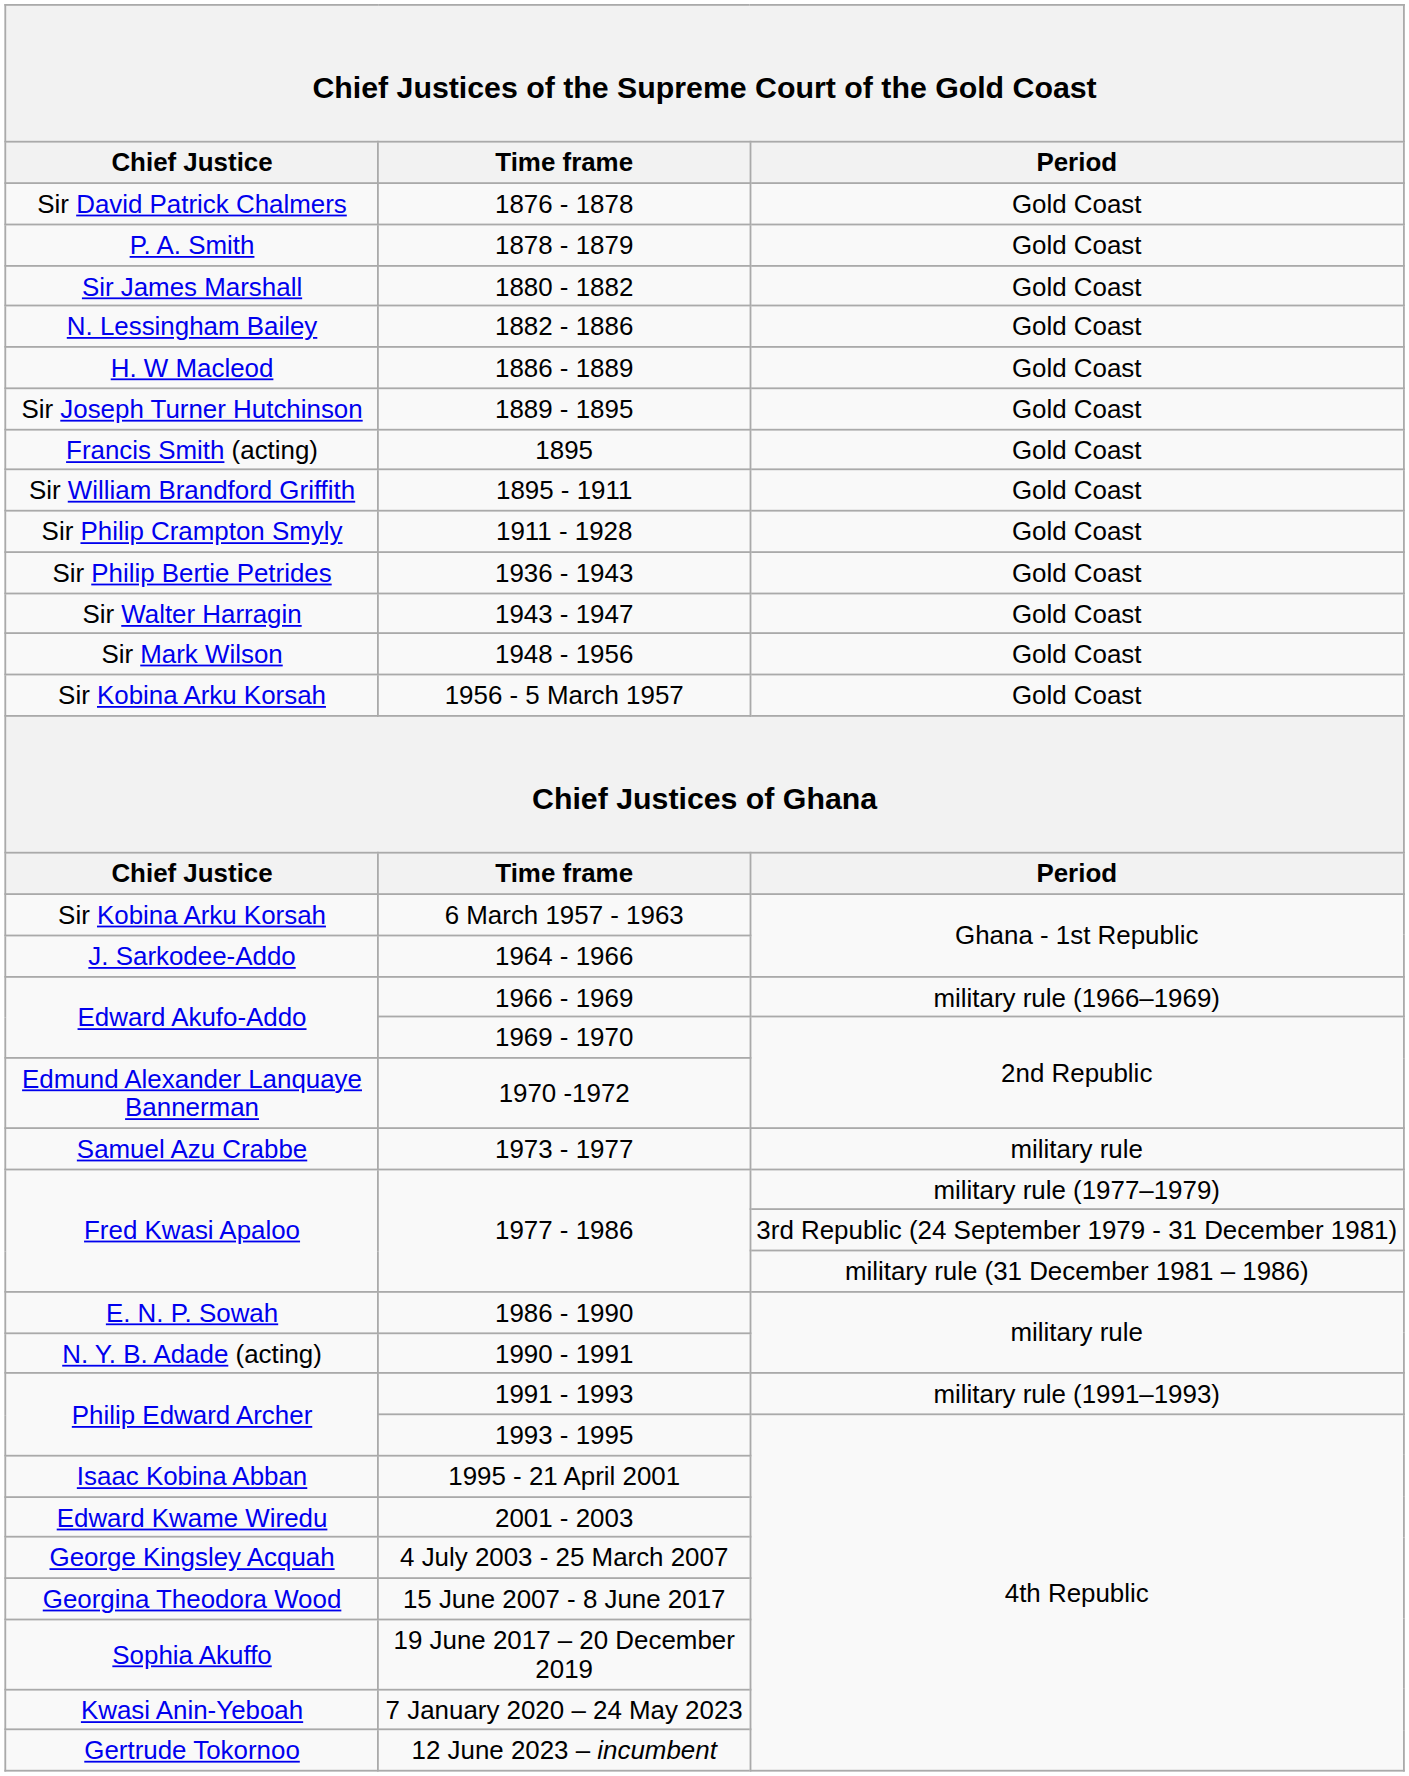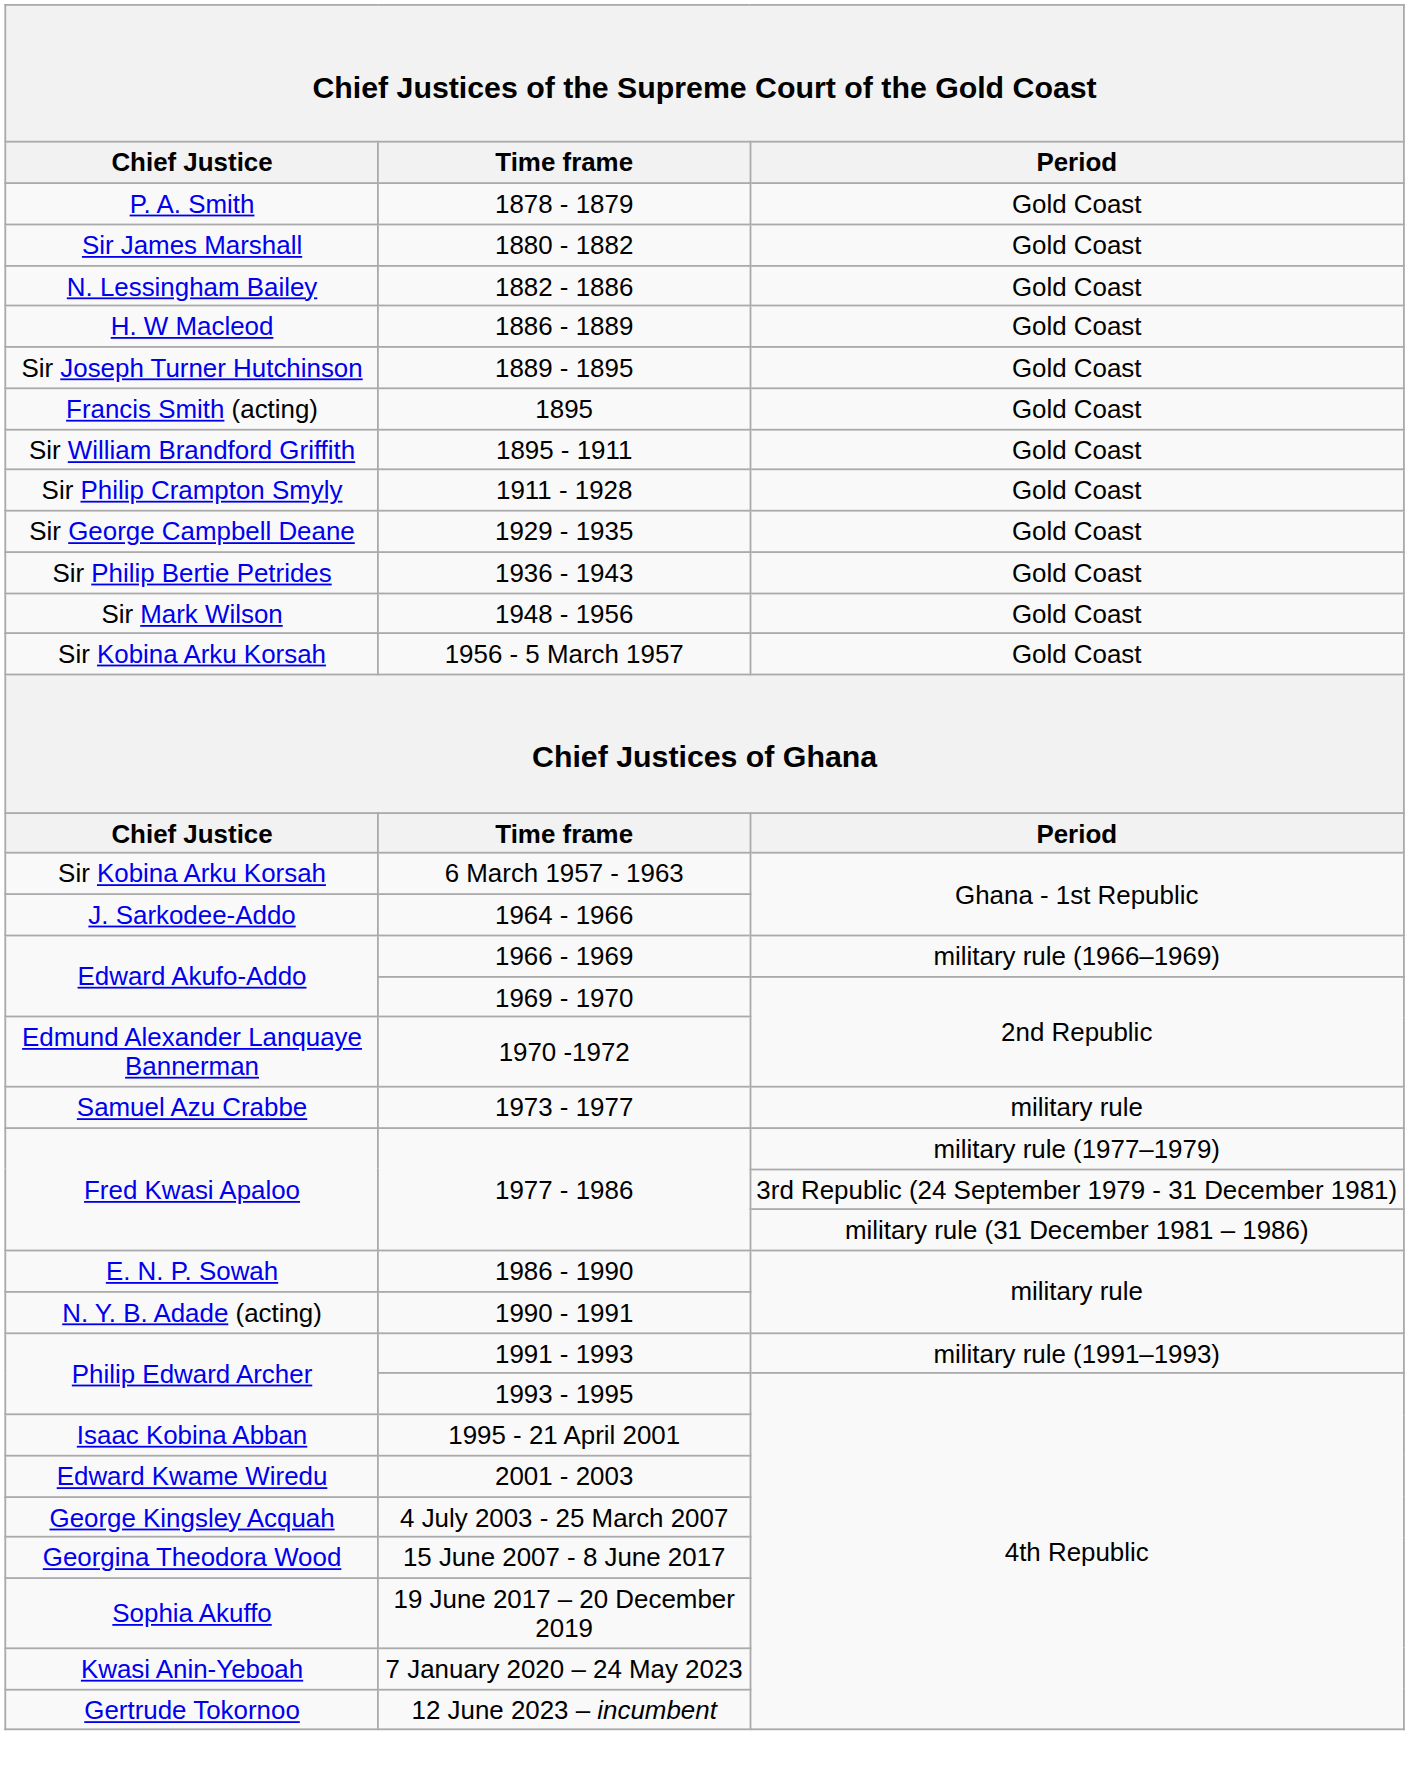- row: (564, 204)
+ row: (564, 532)
- row: (564, 614)
